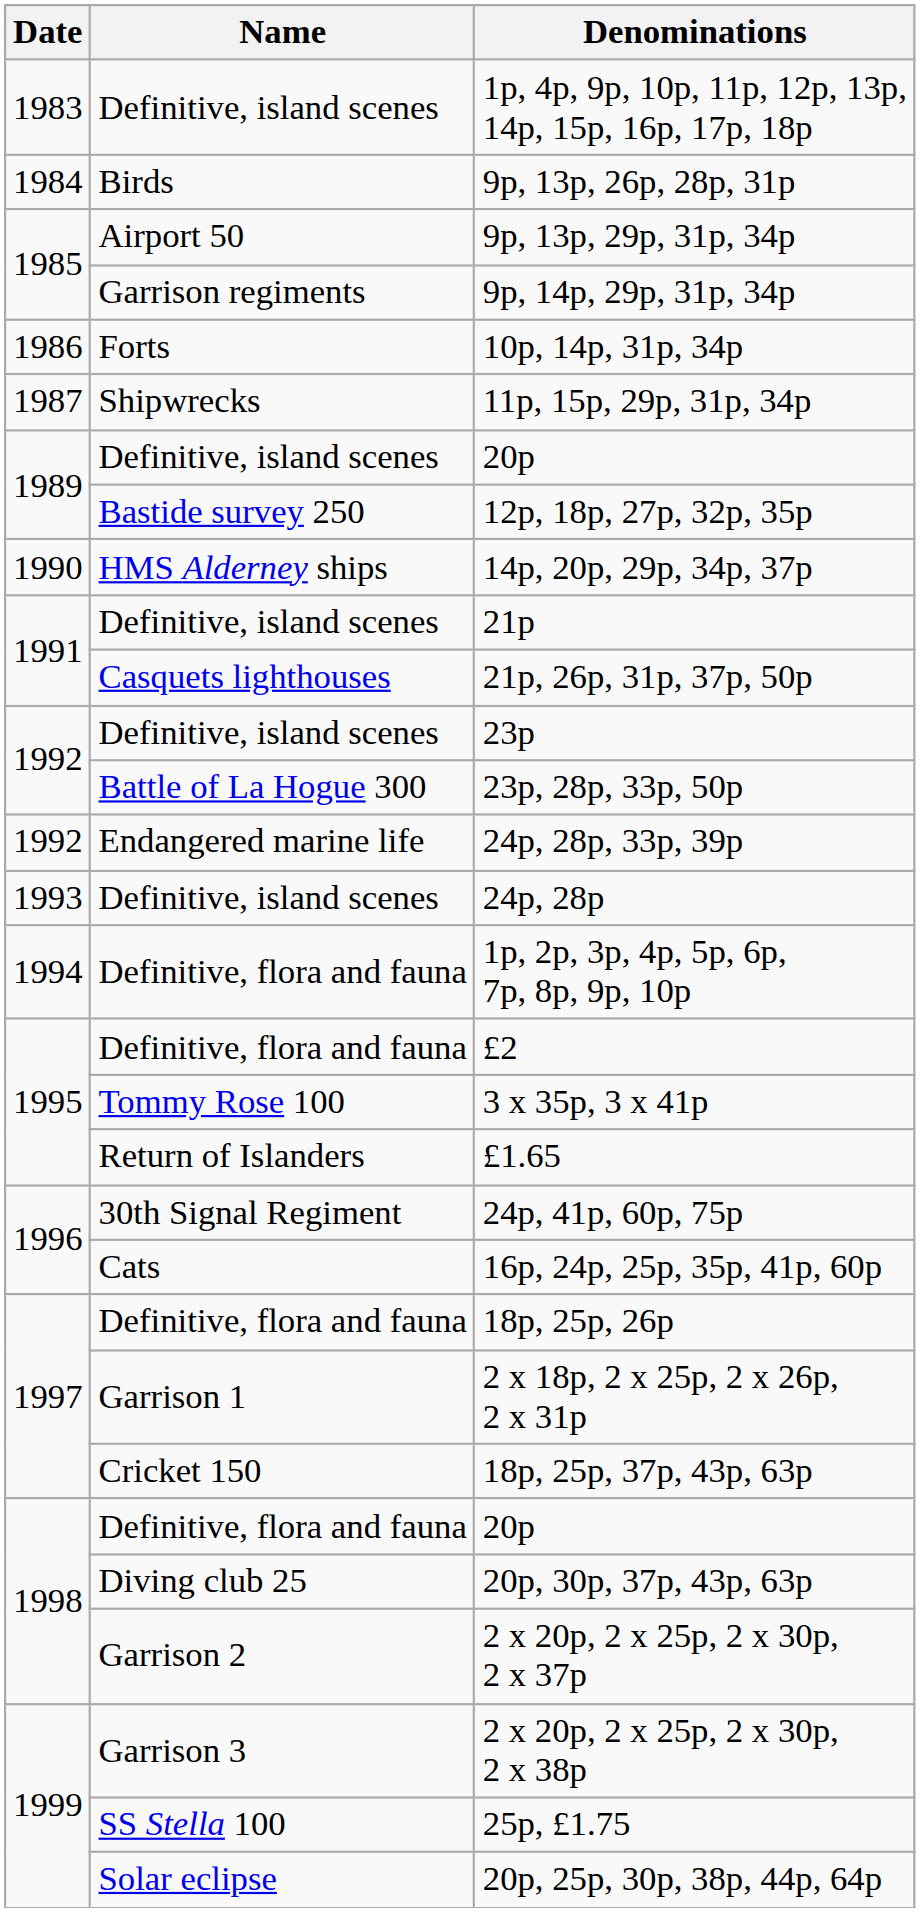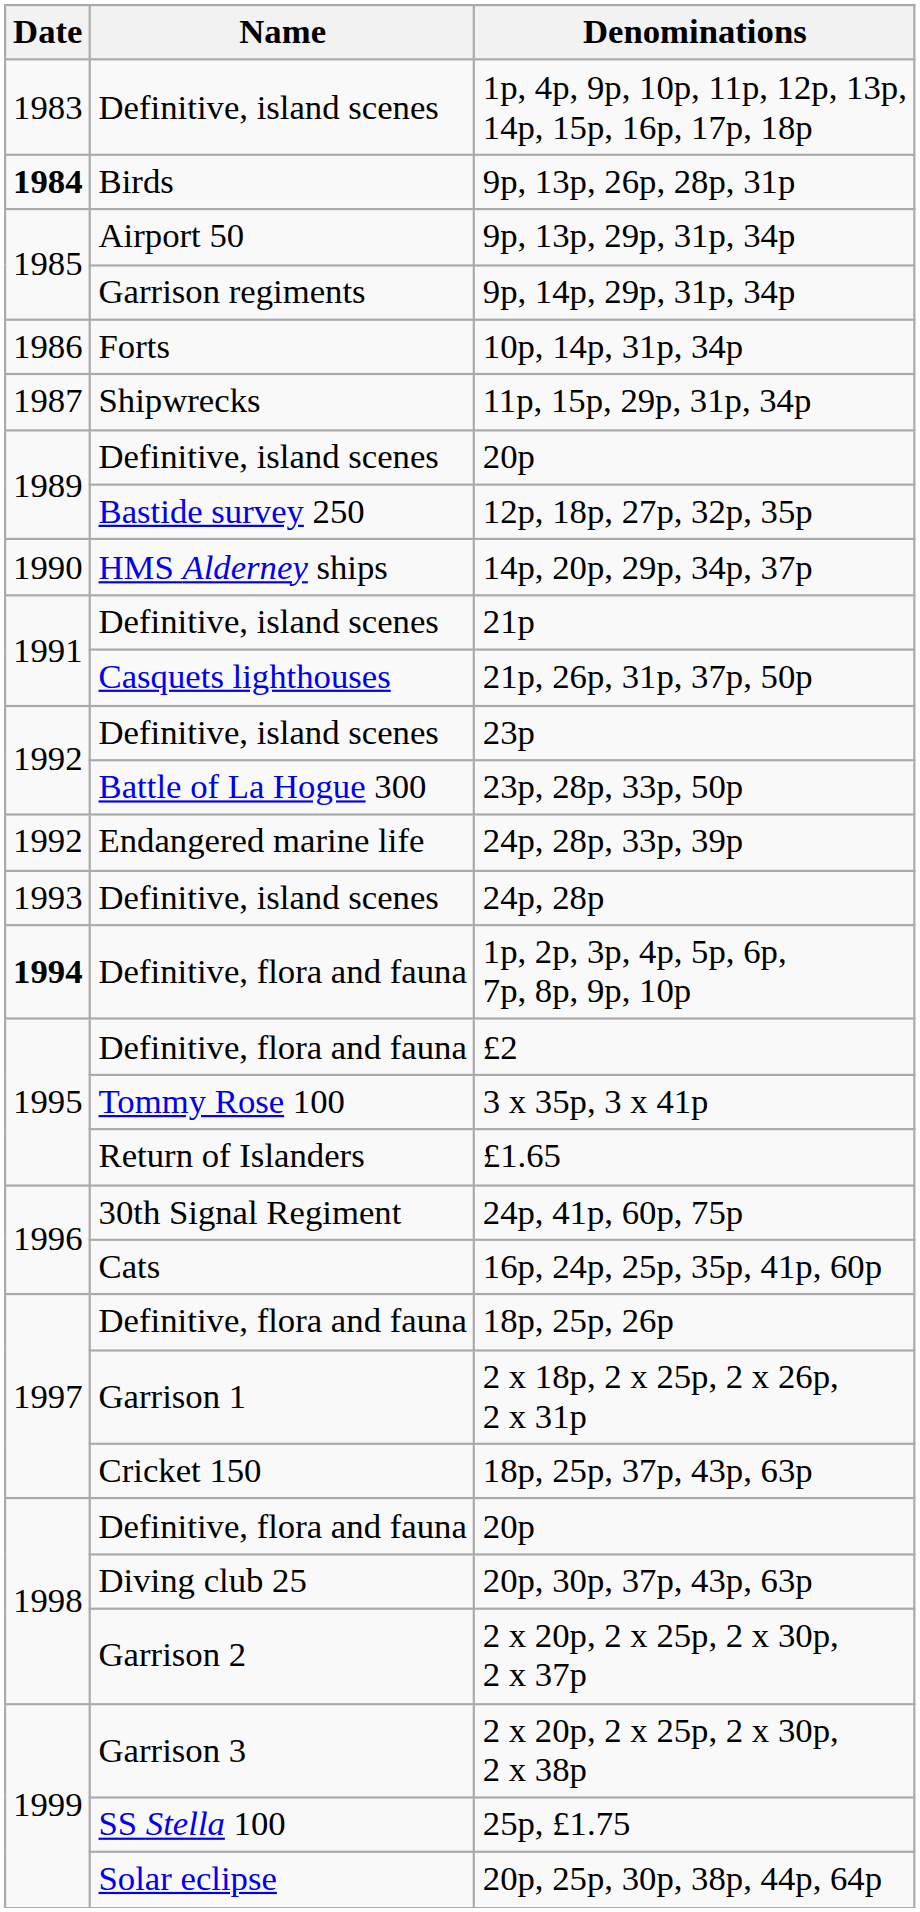(48, 181) normal -> (48, 181) bold
(48, 971) normal -> (48, 971) bold
